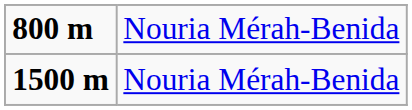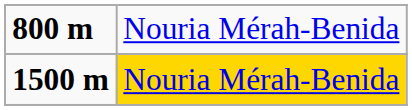(261, 79) no background -> (261, 79) gold background
